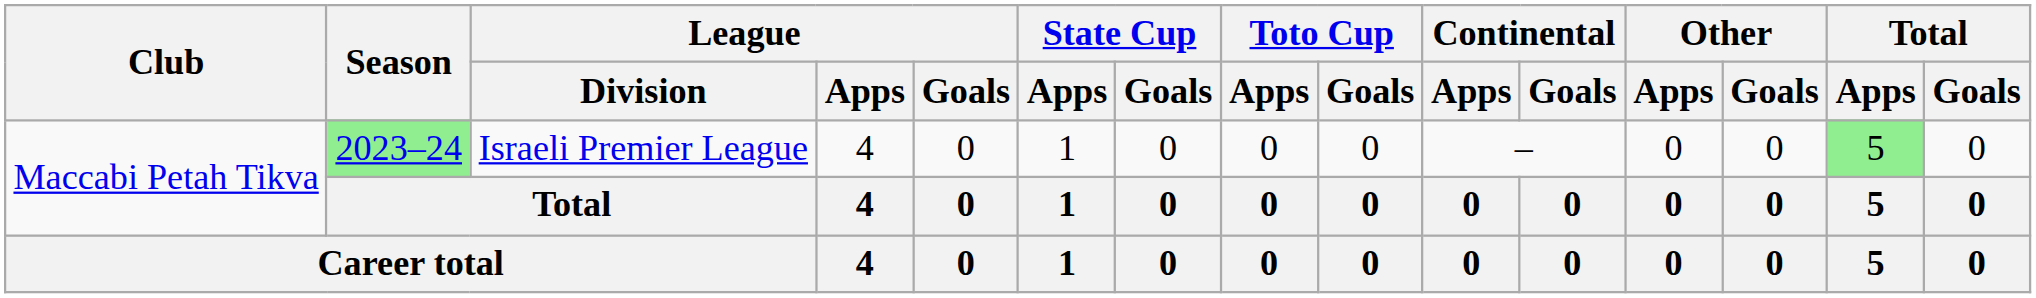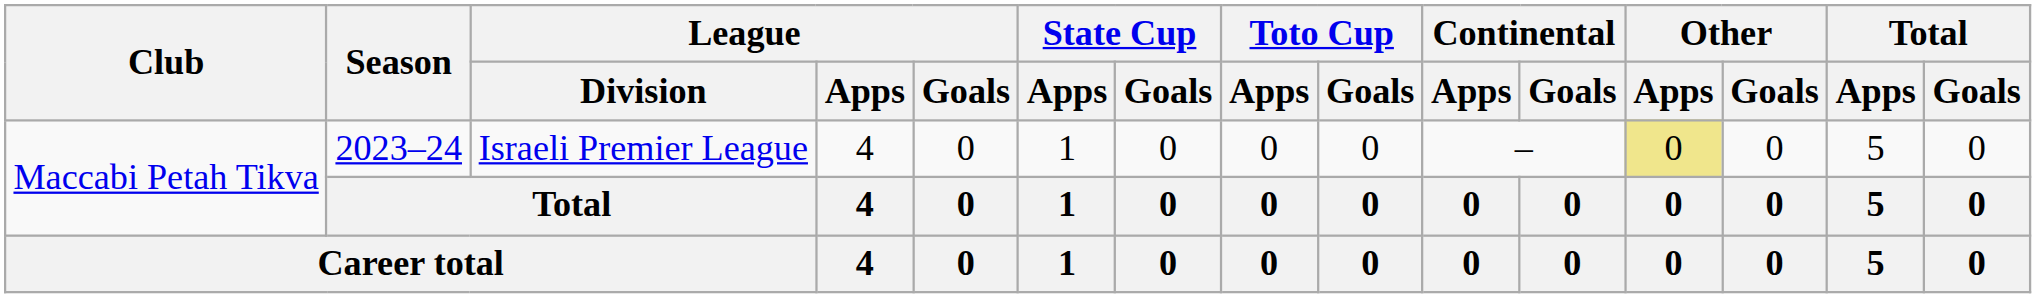(399, 147) lightgreen background -> (399, 147) no background
(1673, 147) no background -> (1673, 147) khaki background
(1876, 147) lightgreen background -> (1876, 147) no background
